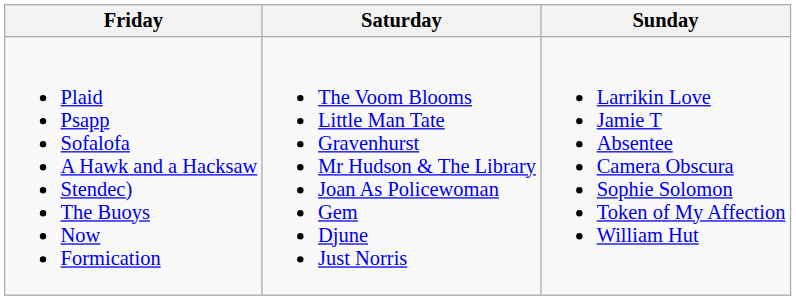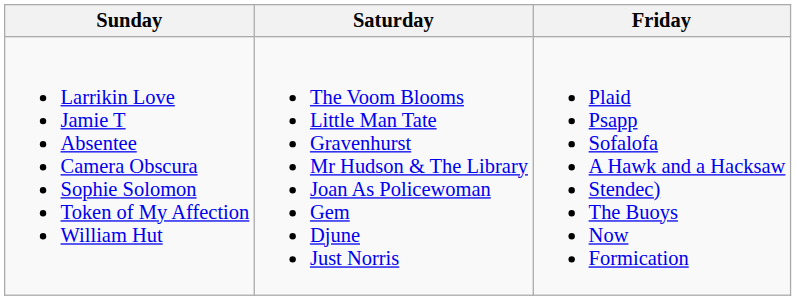columns swapped: (133, 20) <-> (665, 20)
